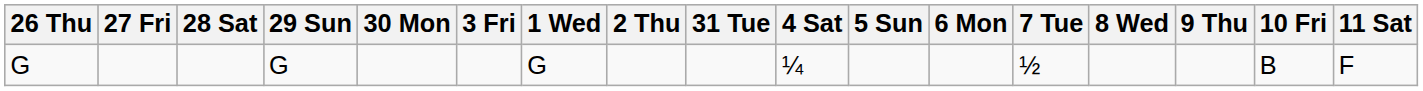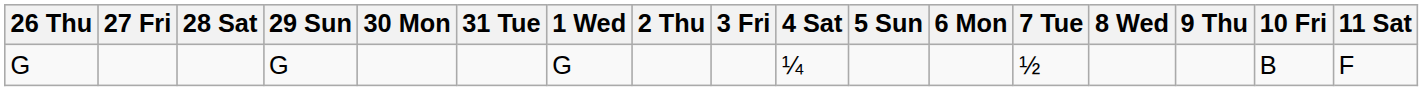columns swapped: (731, 24) <-> (489, 24)
